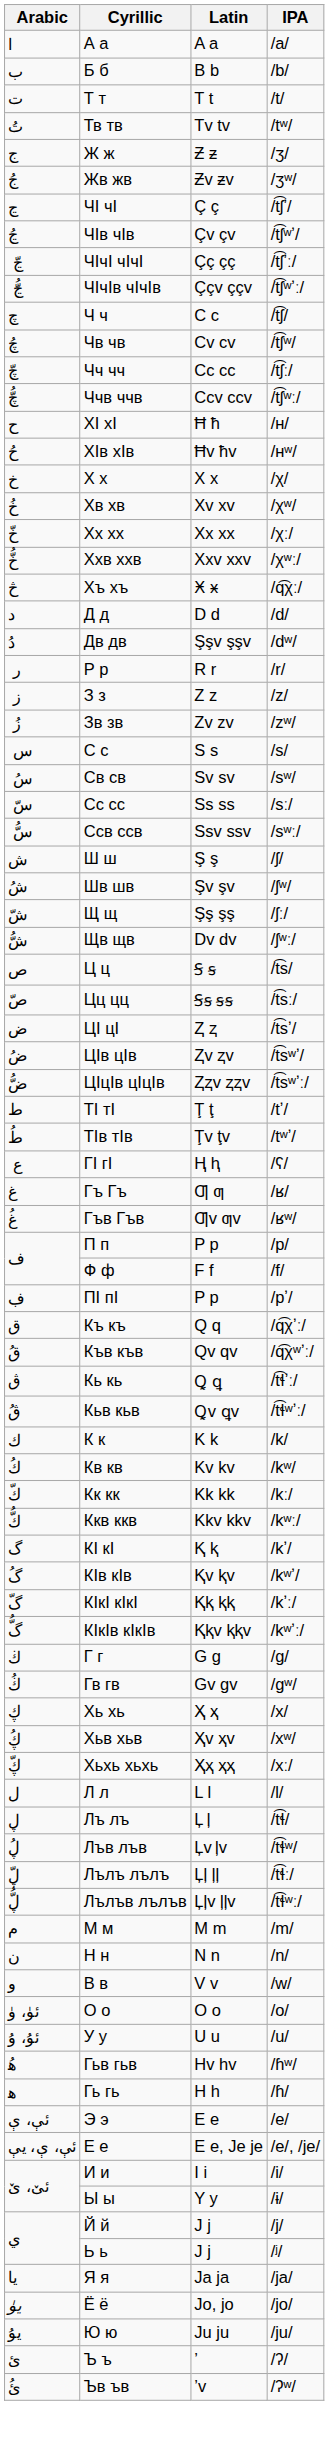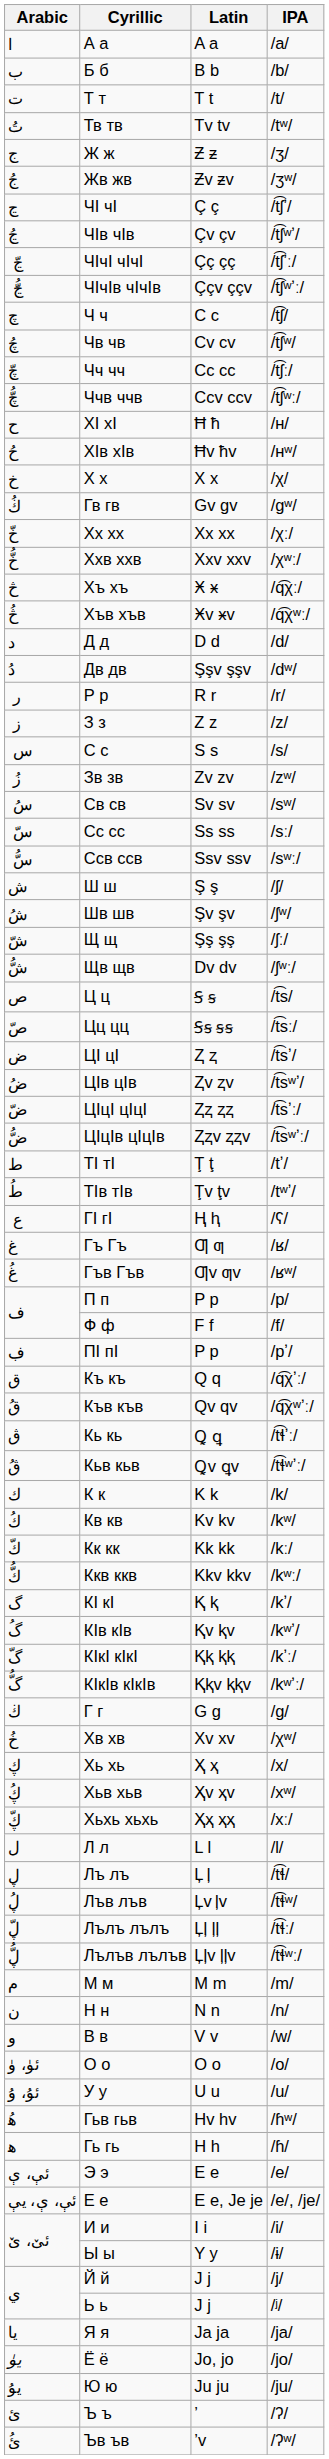rows swapped: (104, 506) <-> (102, 1684)
+ row: (115, 614)
rows swapped: (104, 723) <-> (96, 750)
+ row: (115, 1109)
